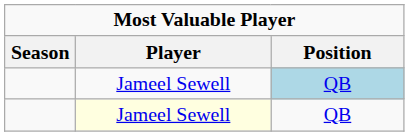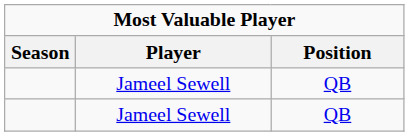(337, 83) lightblue background -> (337, 83) no background
(173, 114) lightyellow background -> (173, 114) no background
